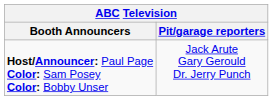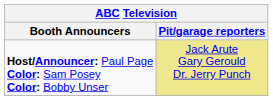(212, 62) no background -> (212, 62) khaki background
